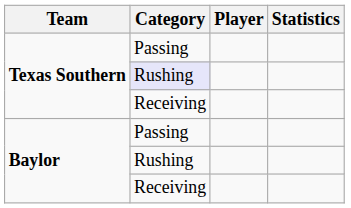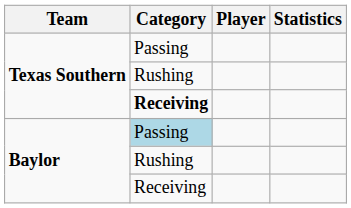(164, 75) lavender background -> (164, 75) no background
(170, 103) normal -> (171, 103) bold
(161, 132) no background -> (161, 132) lightblue background
